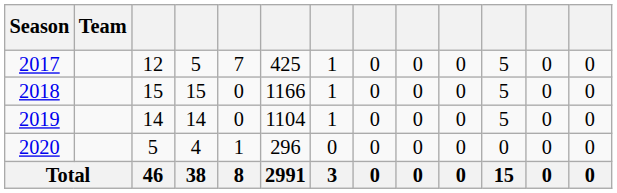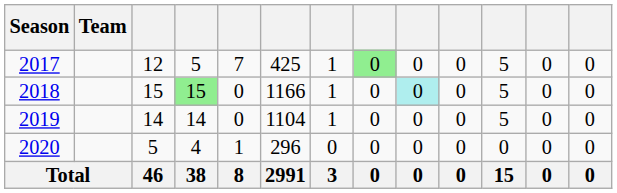(375, 63) no background -> (375, 63) lightgreen background
(196, 91) no background -> (196, 91) lightgreen background
(418, 91) no background -> (418, 91) paleturquoise background
